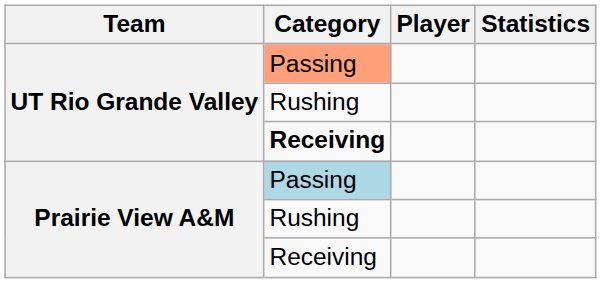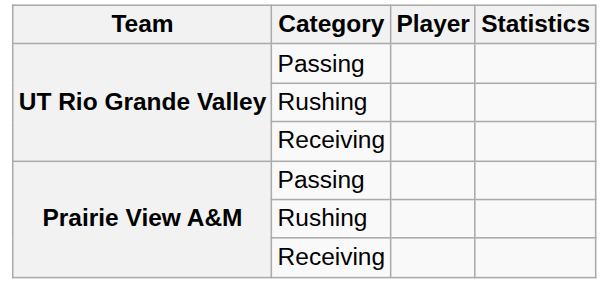(313, 63) lightsalmon background -> (321, 63) no background
(327, 140) bold -> (331, 140) normal
(313, 179) lightblue background -> (321, 179) no background
